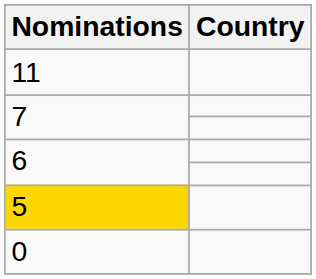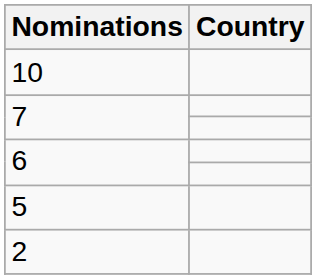(26, 71) 11 -> (27, 71) 10
(19, 206) gold background -> (19, 206) no background
(19, 251) 0 -> (19, 251) 2
